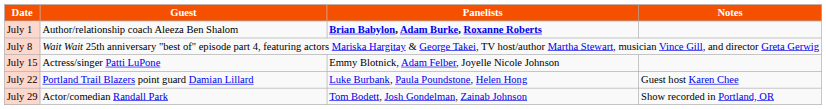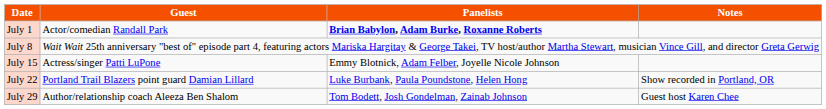(140, 29) Author/relationship coach Aleeza Ben Shalom -> (105, 29) Actor/comedian Randall Park
(690, 79) Guest host Karen Chee -> (708, 79) Show recorded in Portland, OR
(105, 96) Actor/comedian Randall Park -> (140, 96) Author/relationship coach Aleeza Ben Shalom
(708, 96) Show recorded in Portland, OR -> (690, 96) Guest host Karen Chee
